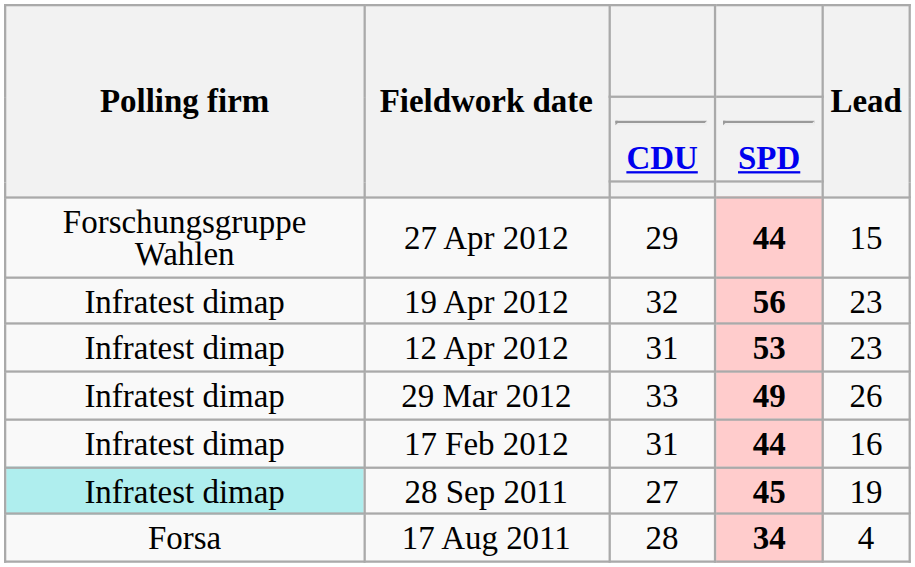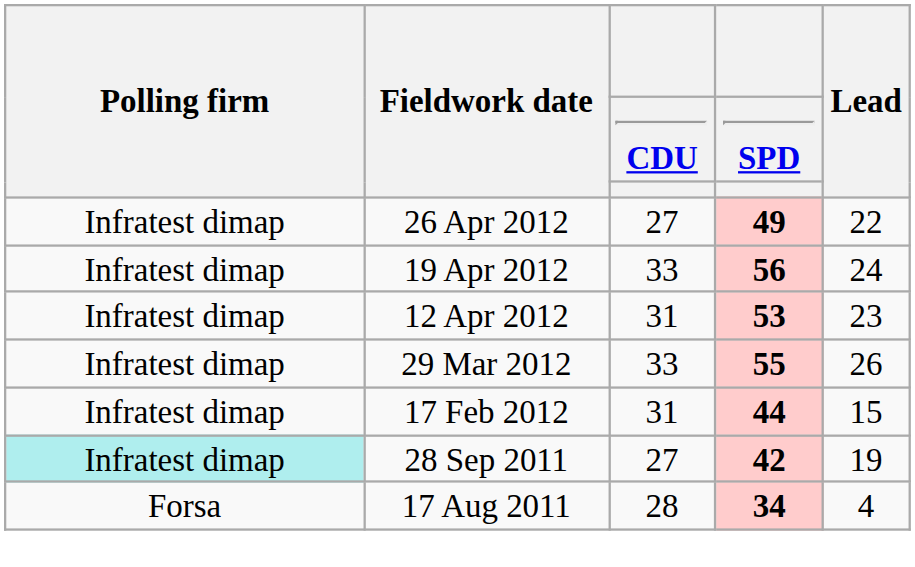- row: (486, 237)
+ row: (486, 221)
(662, 301) 32 -> (662, 269) 33
(866, 301) 23 -> (866, 269) 24
(769, 396) 49 -> (769, 364) 55
(866, 443) 16 -> (866, 411) 15
(769, 491) 45 -> (769, 459) 42
